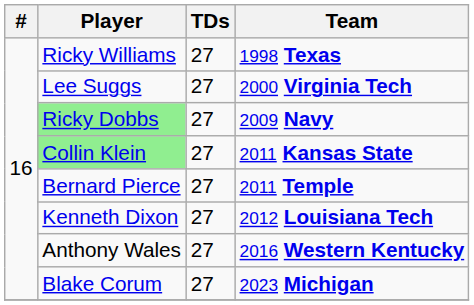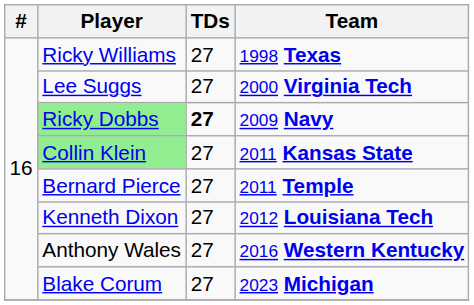(202, 120) normal -> (202, 120) bold
